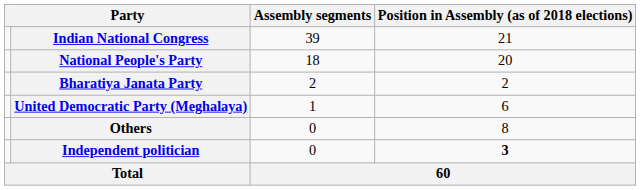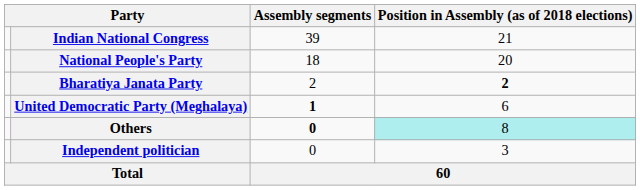(505, 83) normal -> (505, 83) bold
(313, 106) normal -> (313, 106) bold
(313, 128) normal -> (313, 128) bold
(505, 128) no background -> (505, 128) paleturquoise background
(505, 151) bold -> (505, 151) normal
